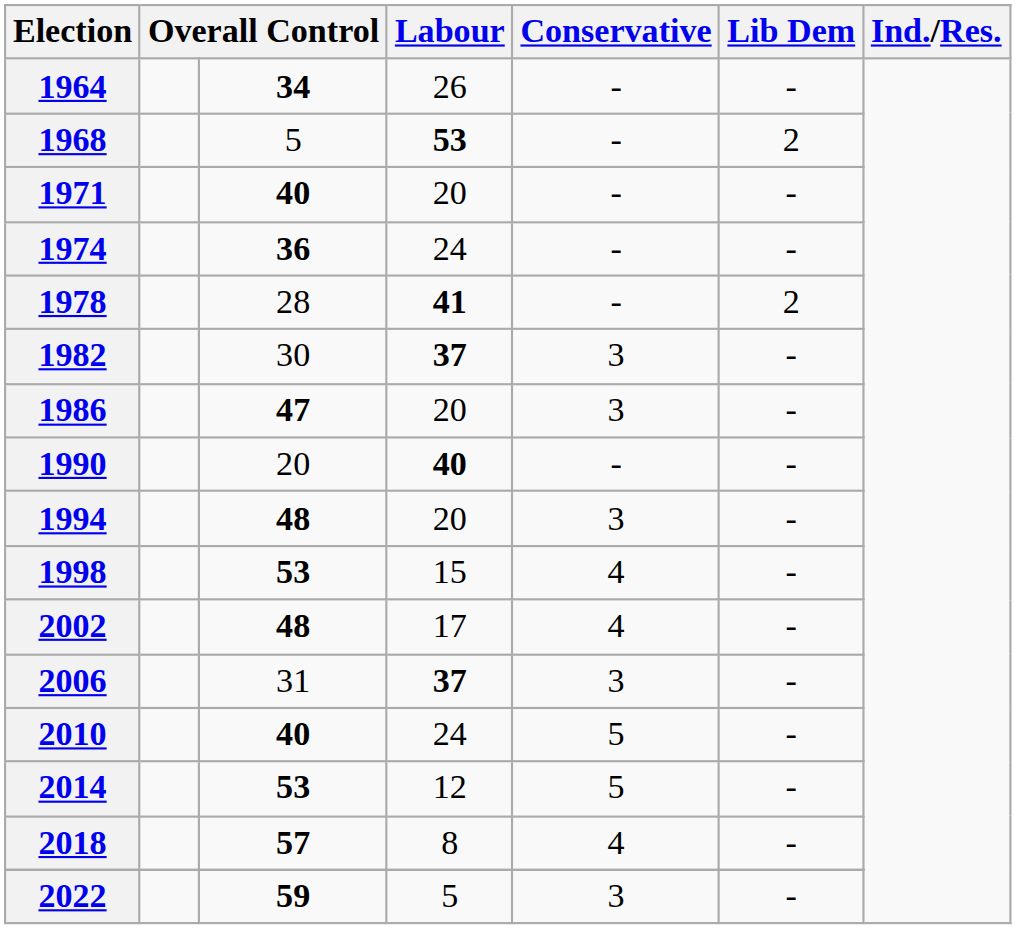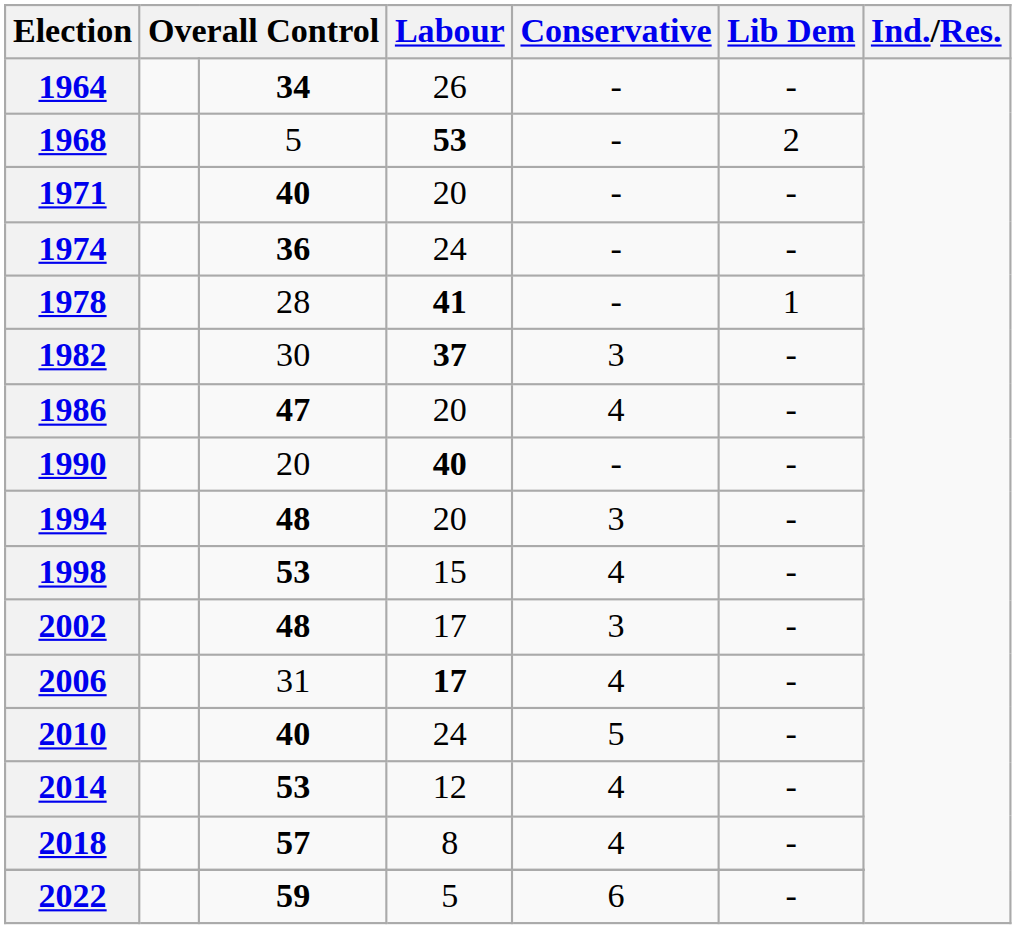(791, 301) 2 -> (791, 301) 1
(616, 409) 3 -> (616, 409) 4
(616, 626) 4 -> (616, 626) 3
(450, 680) 37 -> (450, 680) 17
(616, 680) 3 -> (616, 680) 4
(616, 788) 5 -> (616, 788) 4
(616, 896) 3 -> (616, 896) 6
